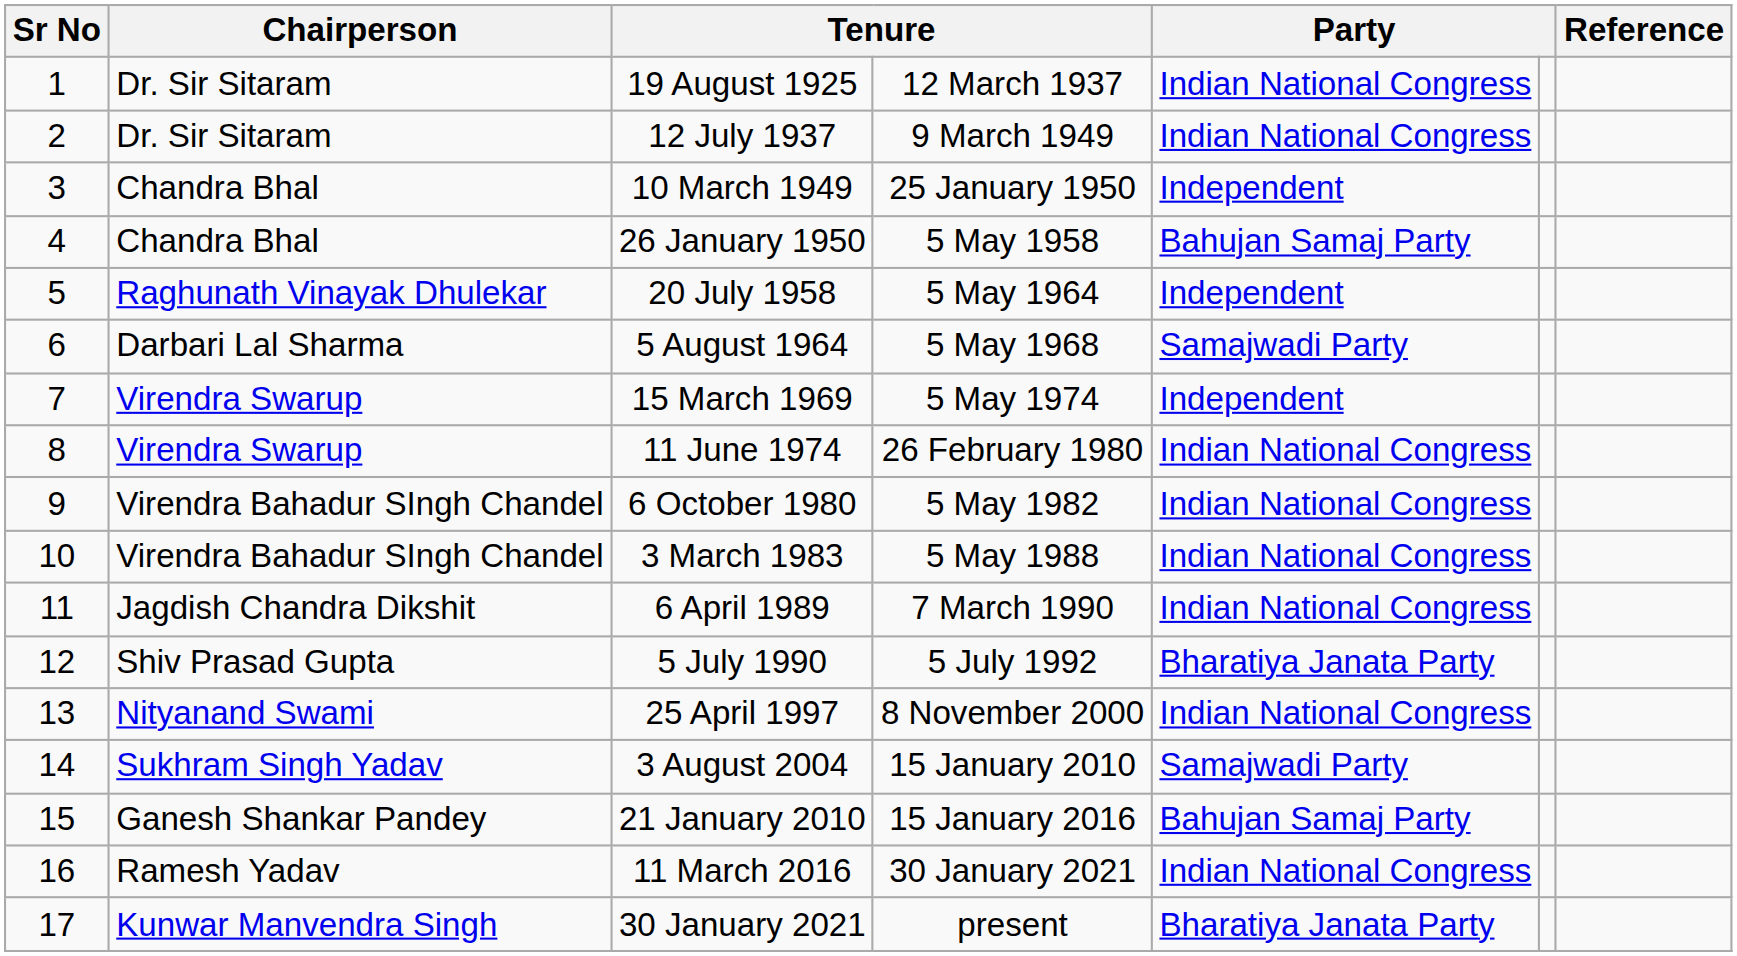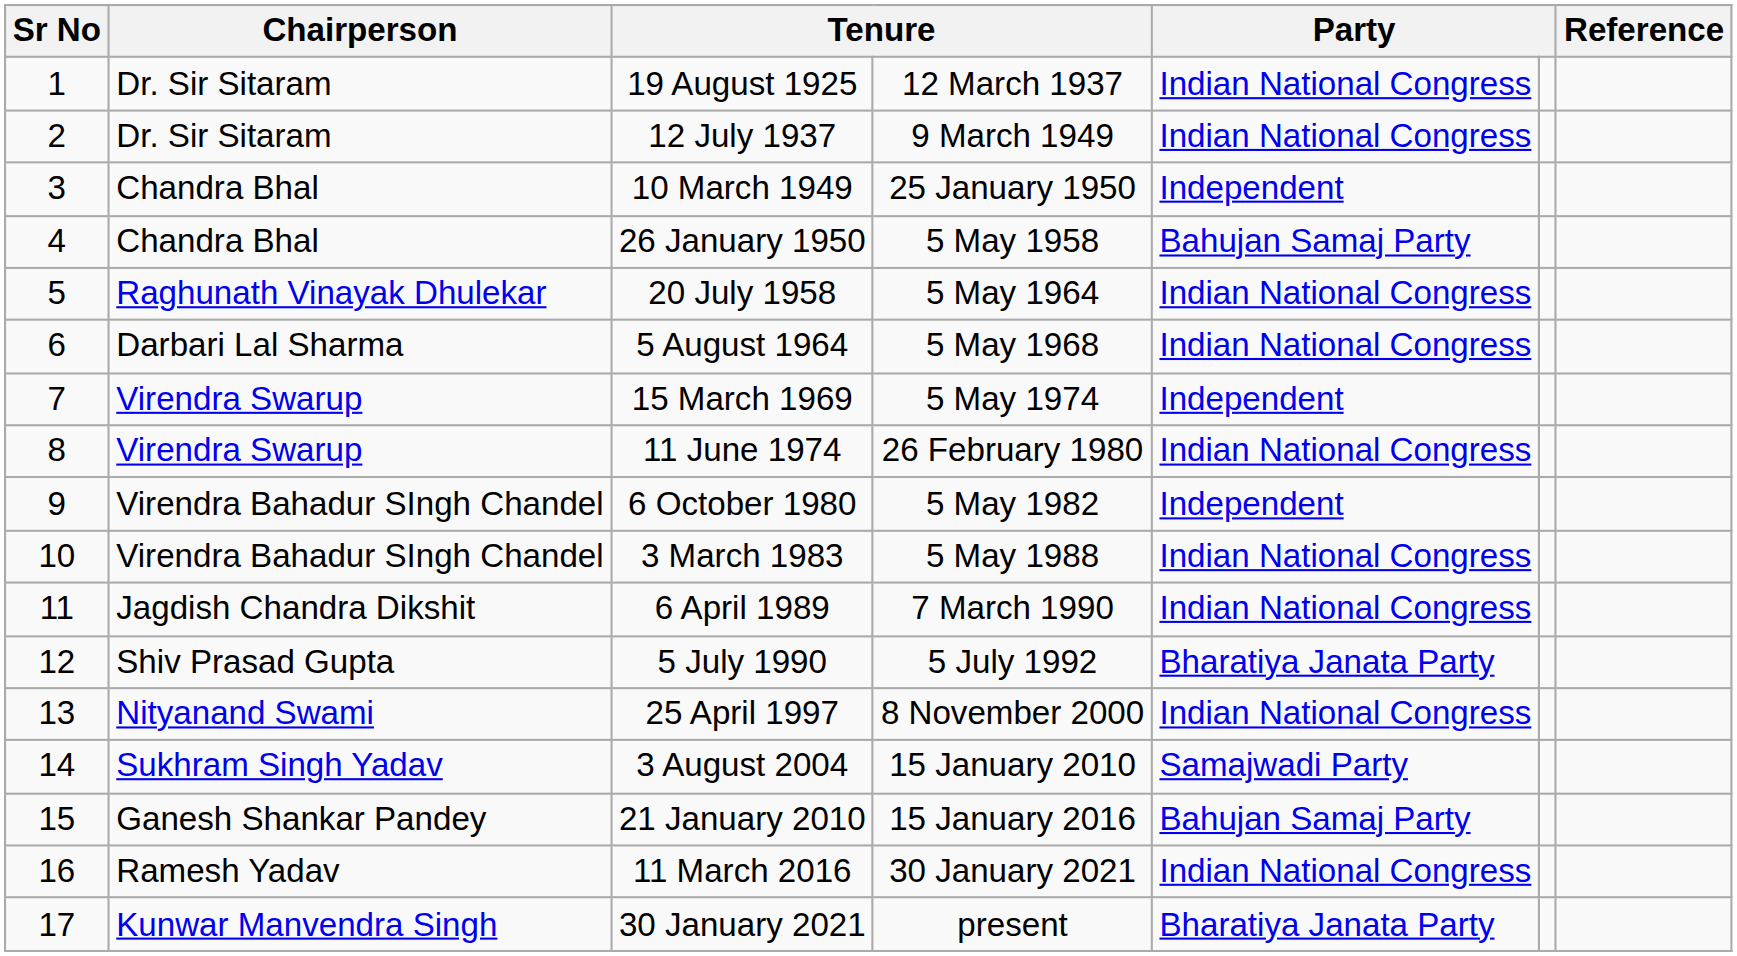(1252, 293) Independent -> (1345, 293) Indian National Congress
(1284, 345) Samajwadi Party -> (1345, 345) Indian National Congress
(1345, 503) Indian National Congress -> (1252, 503) Independent
